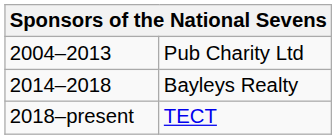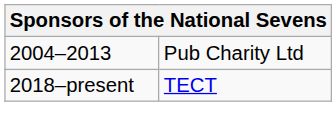- row: (231, 85)
